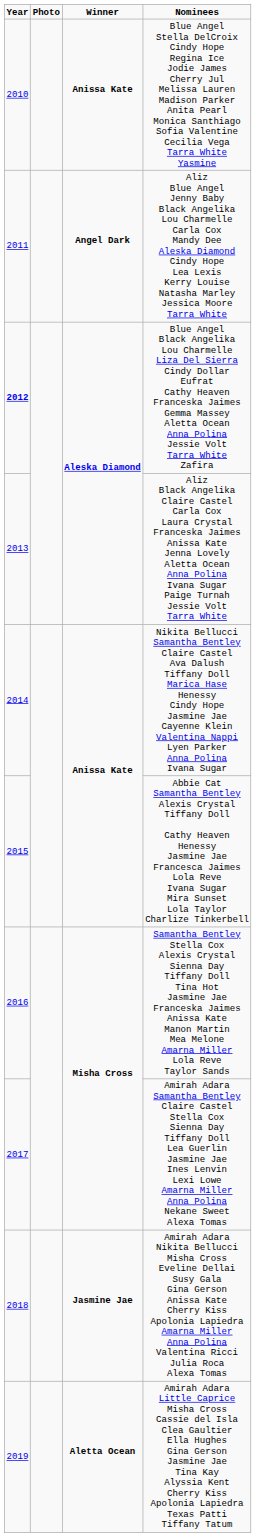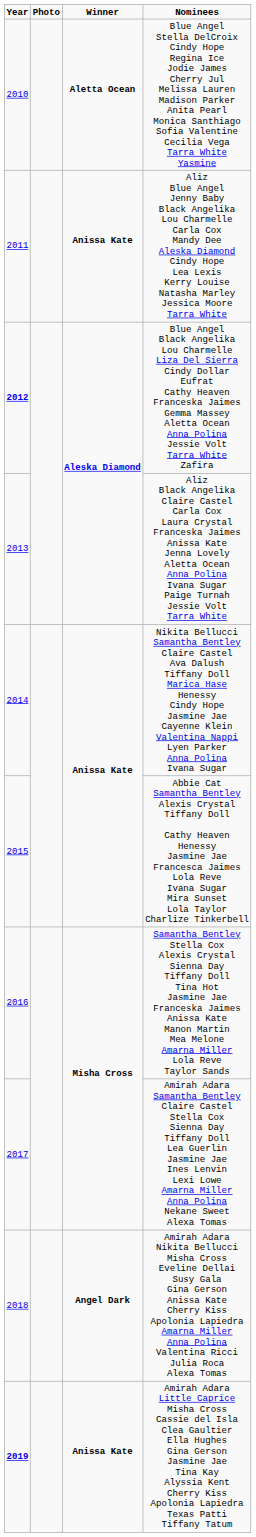(103, 90) Anissa Kate -> (103, 90) Aletta Ocean
(103, 241) Angel Dark -> (103, 241) Anissa Kate
(103, 1300) Jasmine Jae -> (103, 1300) Angel Dark
(17, 1457) normal -> (17, 1457) bold
(103, 1452) Aletta Ocean -> (103, 1452) Anissa Kate
